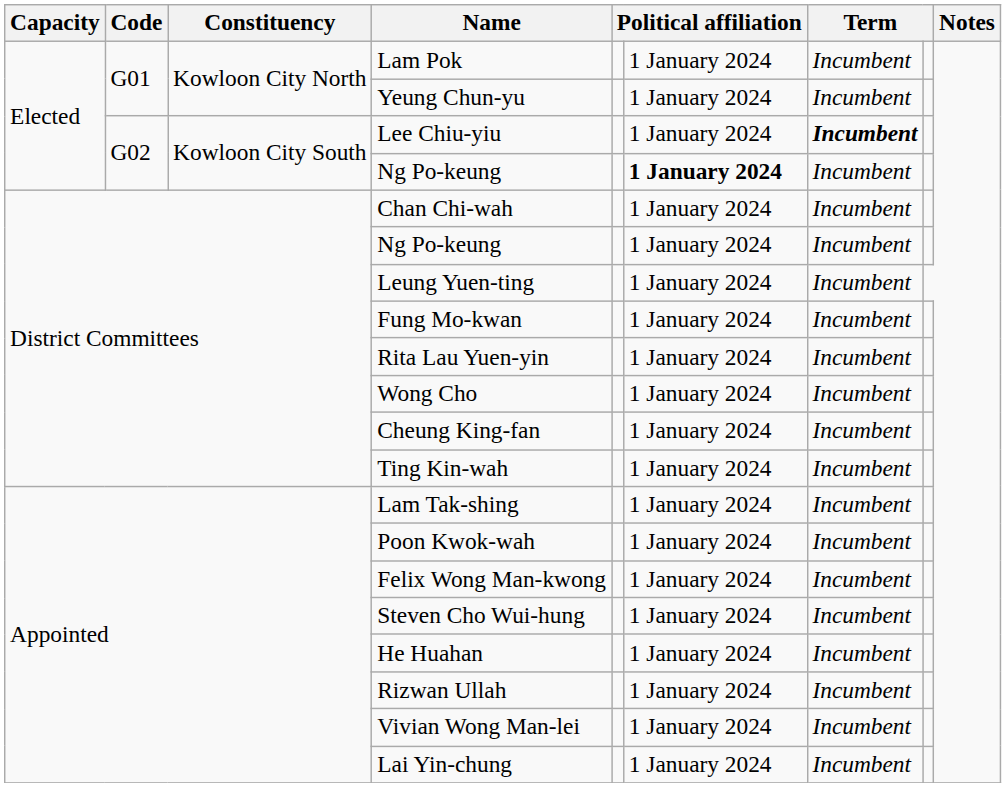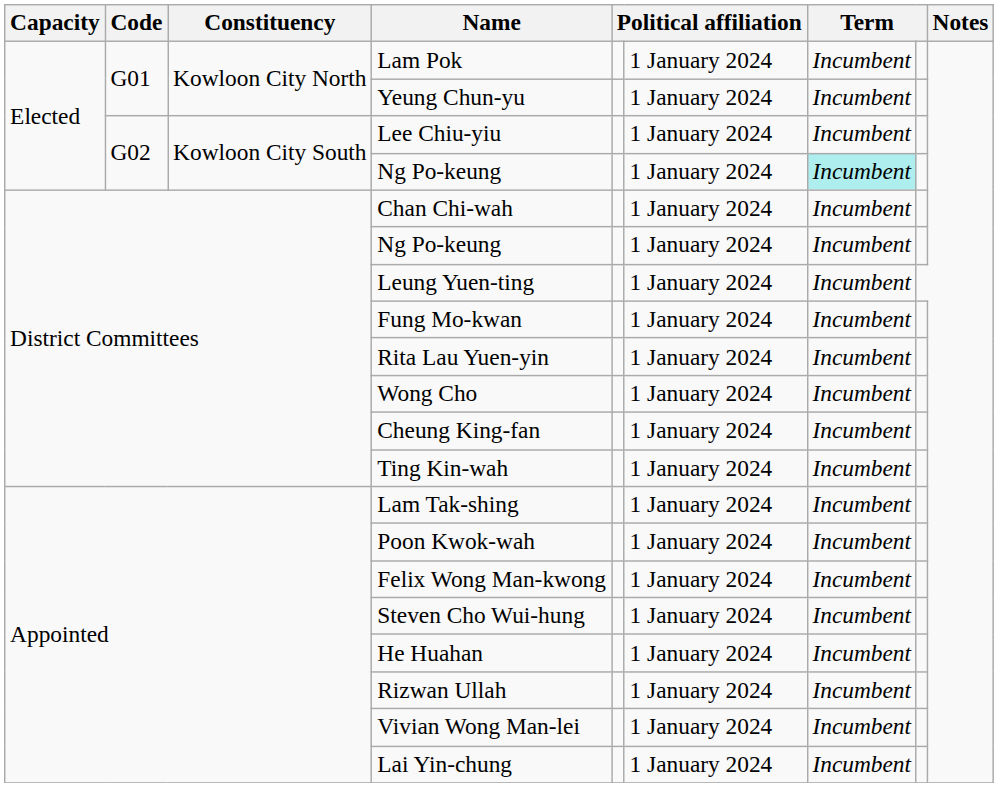(865, 134) bold -> (862, 134) normal
(705, 171) bold -> (701, 171) normal
(862, 171) no background -> (862, 171) paleturquoise background
